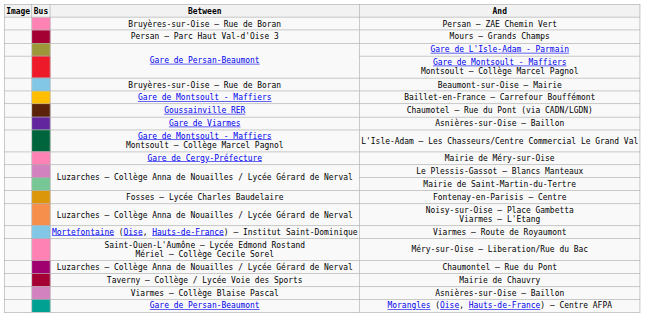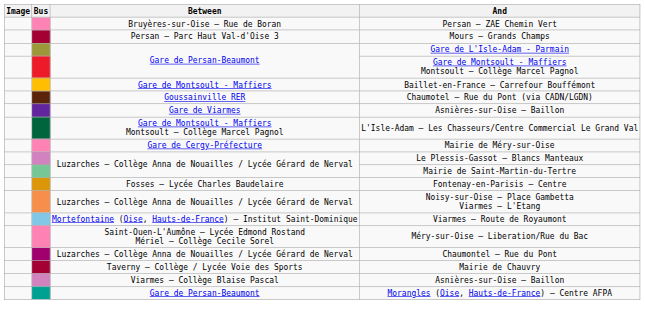- row: (205, 85)
